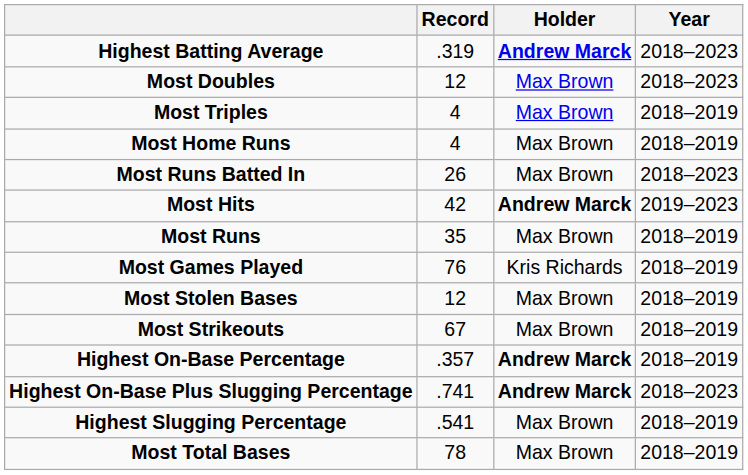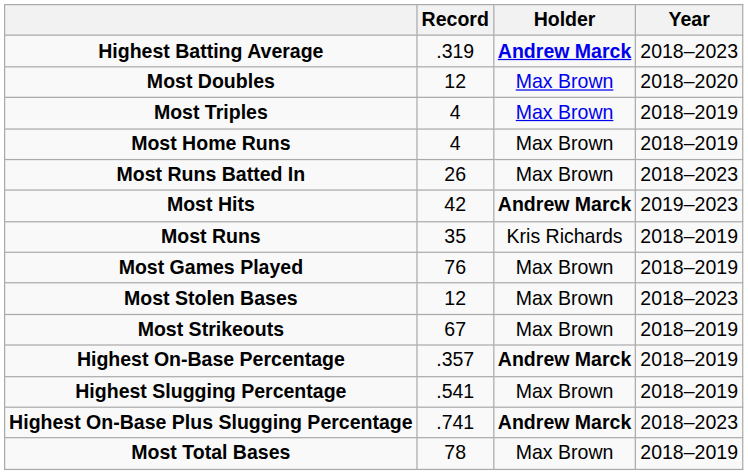(689, 81) 2018–2023 -> (689, 81) 2018–2020
(565, 236) Max Brown -> (565, 236) Kris Richards
(565, 267) Kris Richards -> (565, 267) Max Brown
(689, 298) 2018–2019 -> (689, 298) 2018–2023
rows swapped: (211, 422) <-> (211, 391)
